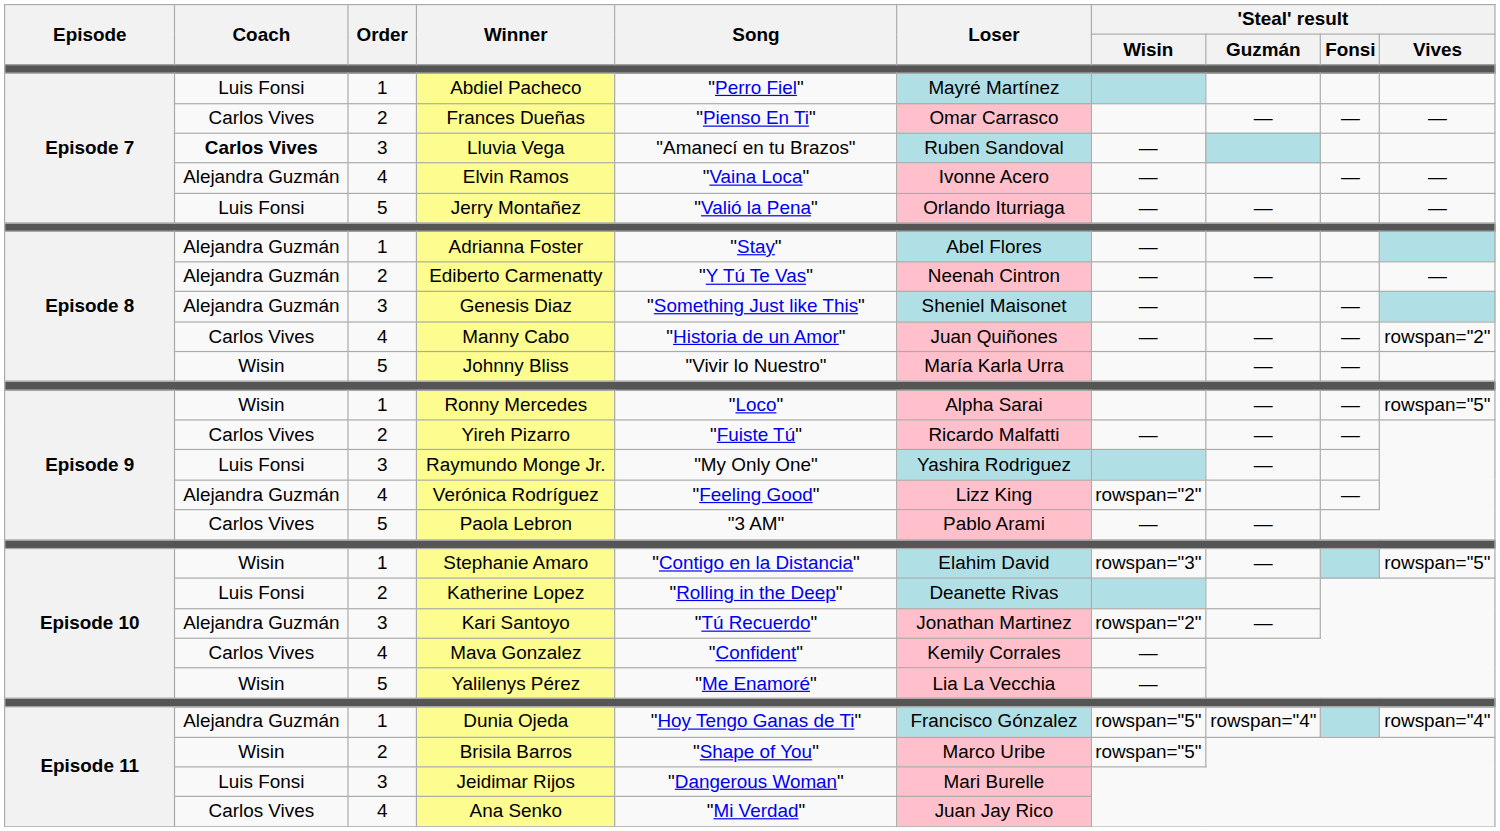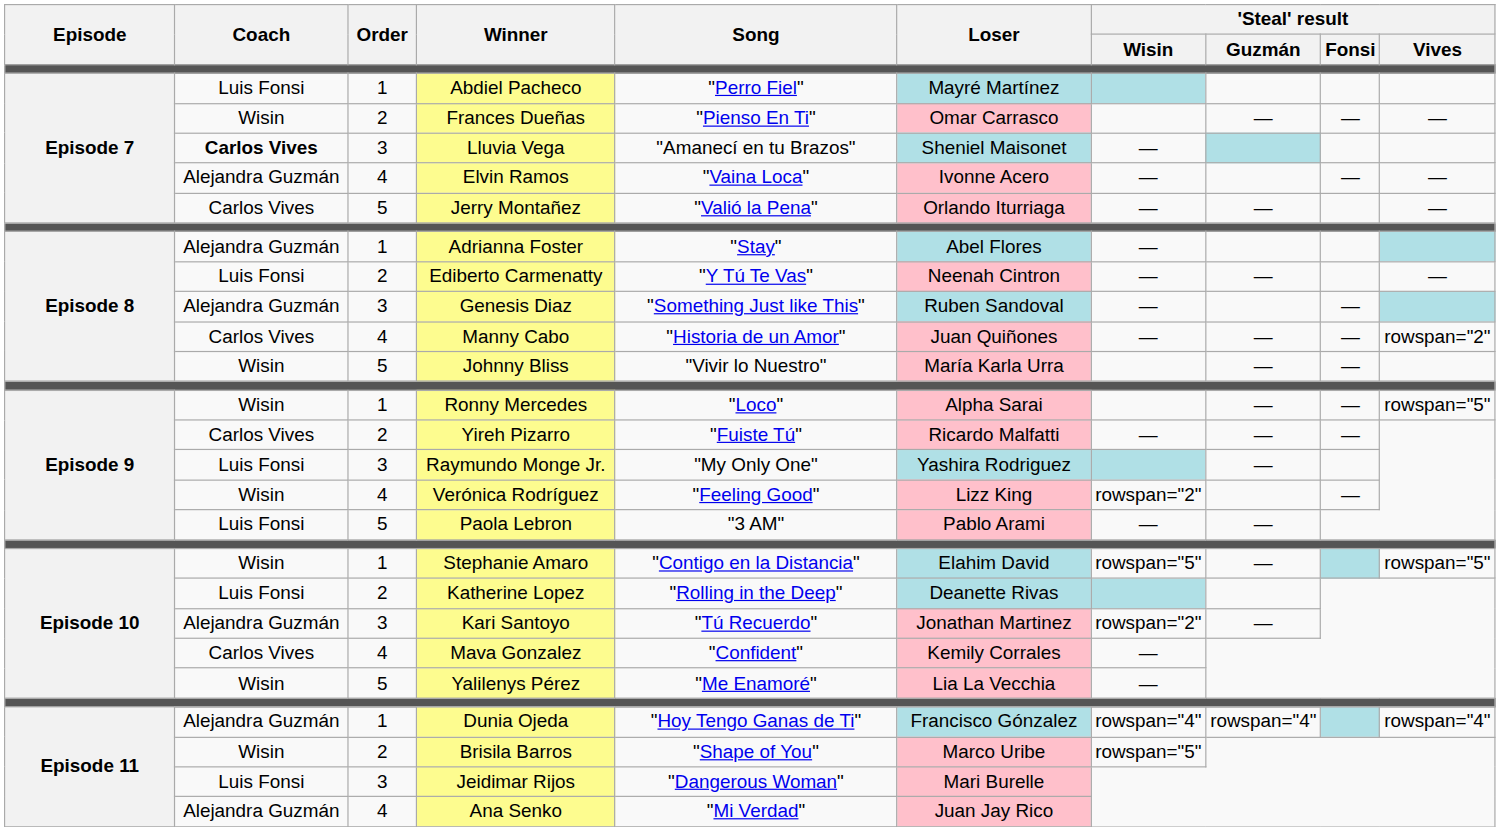(261, 118) Carlos Vives -> (261, 118) Wisin
(994, 147) Ruben Sandoval -> (994, 147) Sheniel Maisonet
(261, 207) Luis Fonsi -> (261, 207) Carlos Vives
(261, 276) Alejandra Guzmán -> (261, 276) Luis Fonsi
(994, 306) Sheniel Maisonet -> (994, 306) Ruben Sandoval
(261, 494) Alejandra Guzmán -> (261, 494) Wisin
(261, 524) Carlos Vives -> (261, 524) Luis Fonsi
(1148, 563) rowspan="3" -> (1148, 563) rowspan="5"
(1148, 721) rowspan="5" -> (1148, 721) rowspan="4"
(261, 811) Carlos Vives -> (261, 811) Alejandra Guzmán
